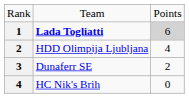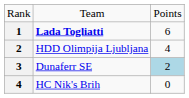(168, 31) lightgrey background -> (168, 31) no background
(168, 66) no background -> (168, 66) lightblue background
